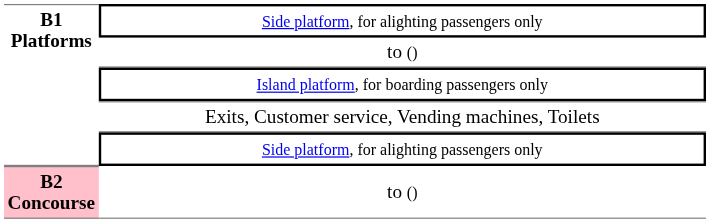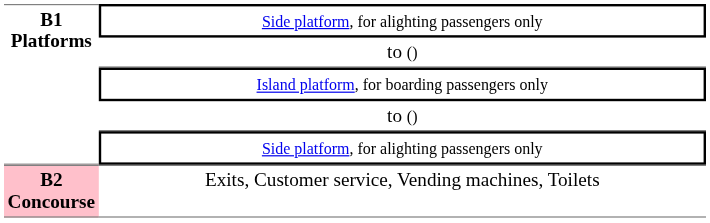(402, 116) Exits, Customer service, Vending machines, Toilets -> (402, 115) to ()
(402, 191) to () -> (402, 180) Exits, Customer service, Vending machines, Toilets
